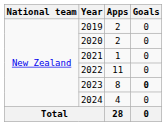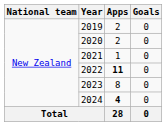(118, 70) normal -> (118, 70) bold
(146, 85) bold -> (146, 85) normal
(118, 99) normal -> (118, 99) bold
